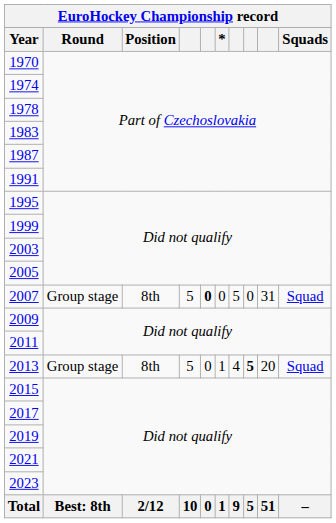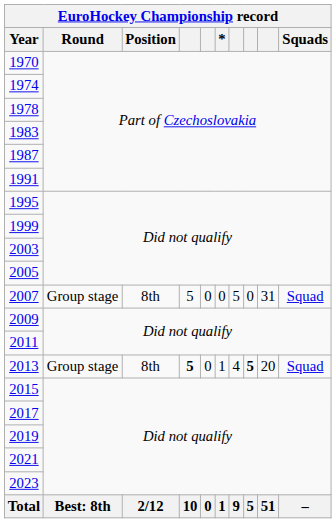(208, 296) bold -> (208, 296) normal
(190, 366) normal -> (190, 366) bold
